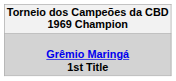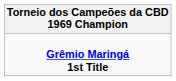(88, 60) lightgrey background -> (88, 60) no background
